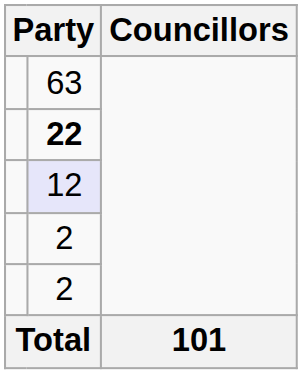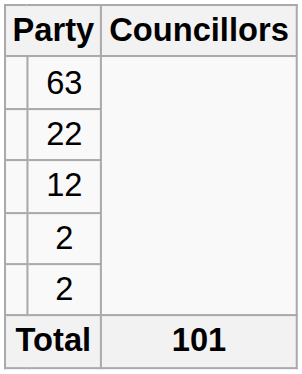(64, 133) bold -> (64, 133) normal
(64, 185) lavender background -> (64, 185) no background
